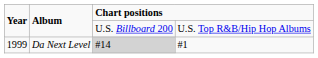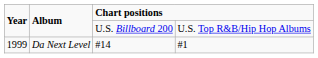(103, 45) lightgrey background -> (103, 45) no background
